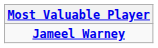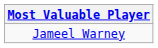(79, 33) bold -> (79, 33) normal
